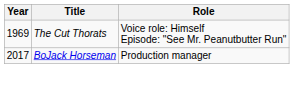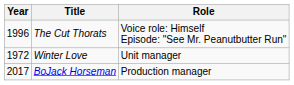(18, 34) 1969 -> (18, 34) 1996
+ row: (61, 55)
